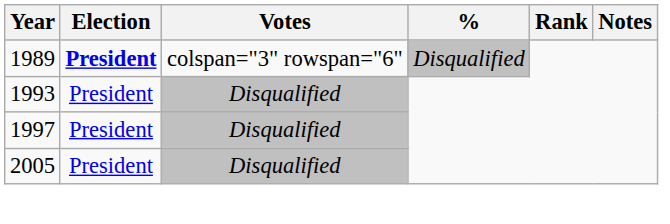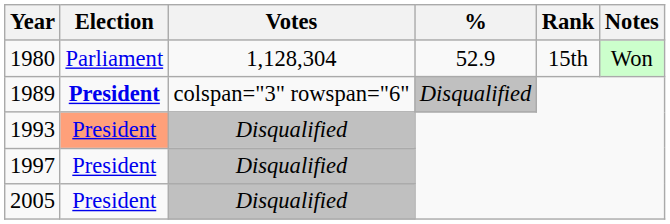+ row: (32, 58)
(111, 93) no background -> (114, 129) lightsalmon background
